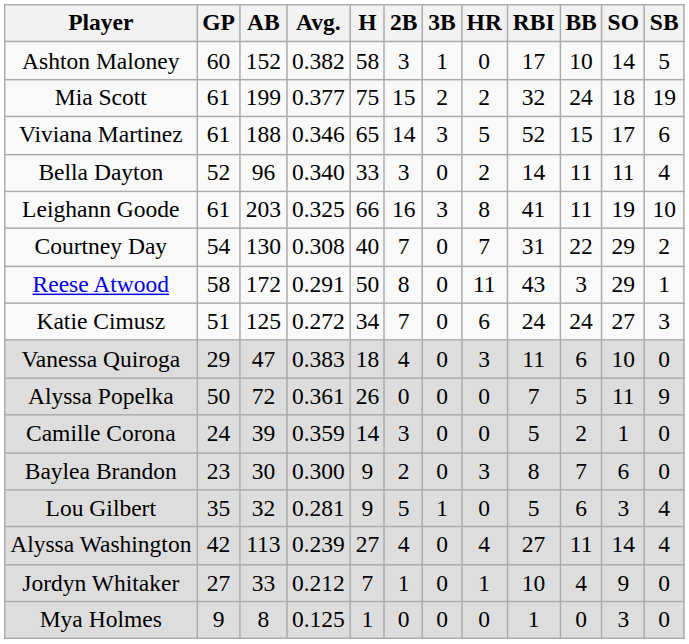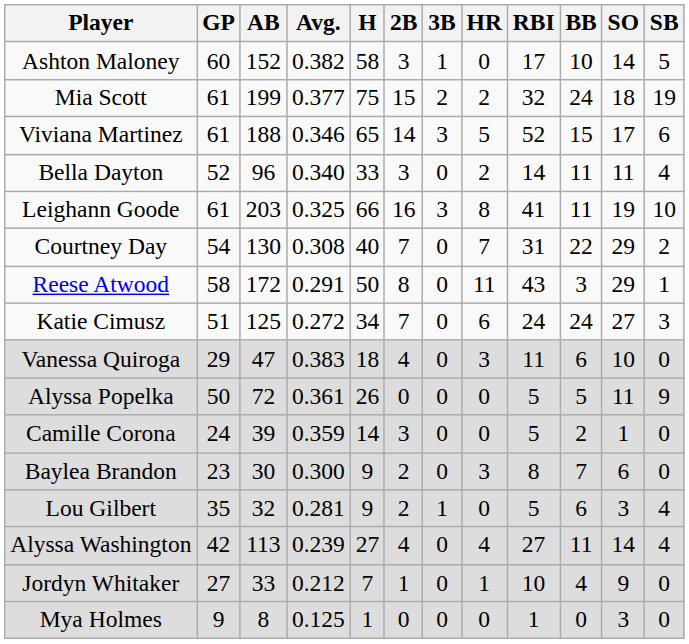(534, 396) 7 -> (534, 396) 5
(404, 508) 5 -> (404, 508) 2
